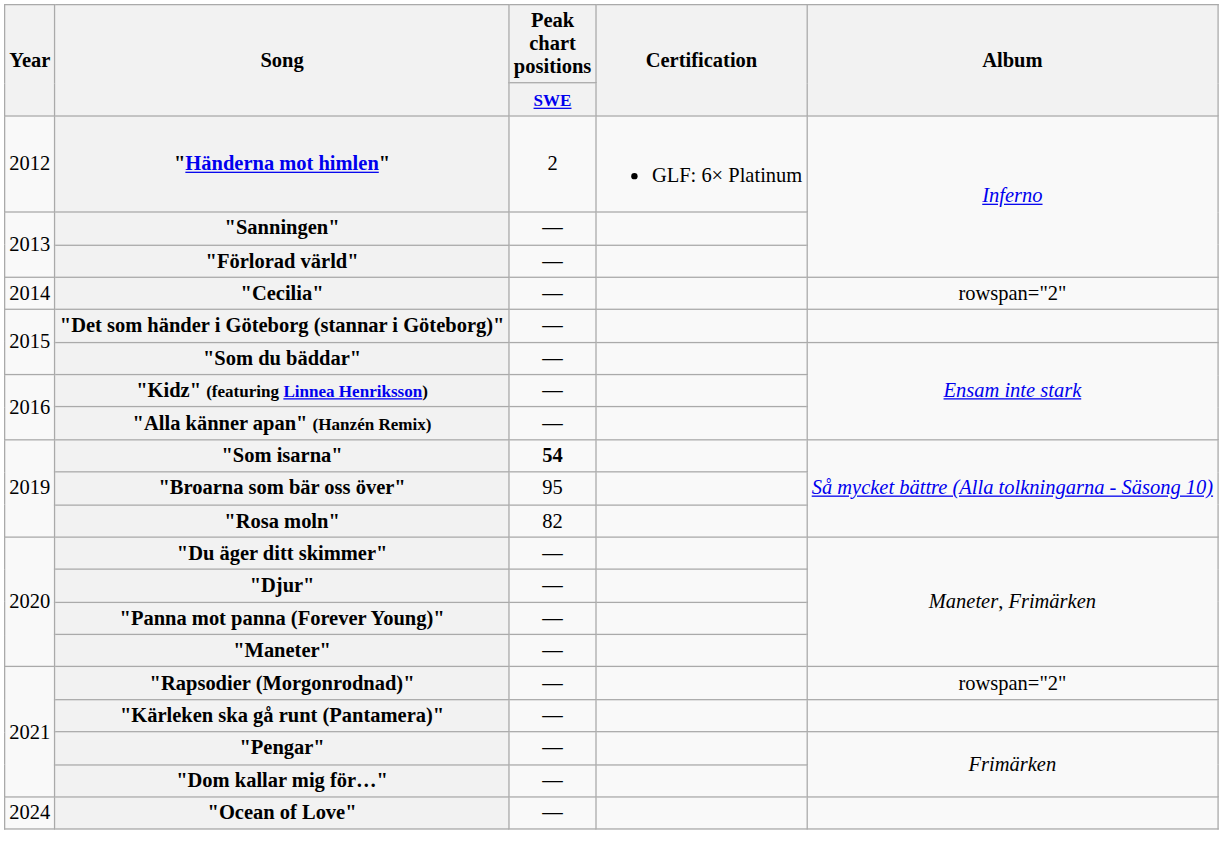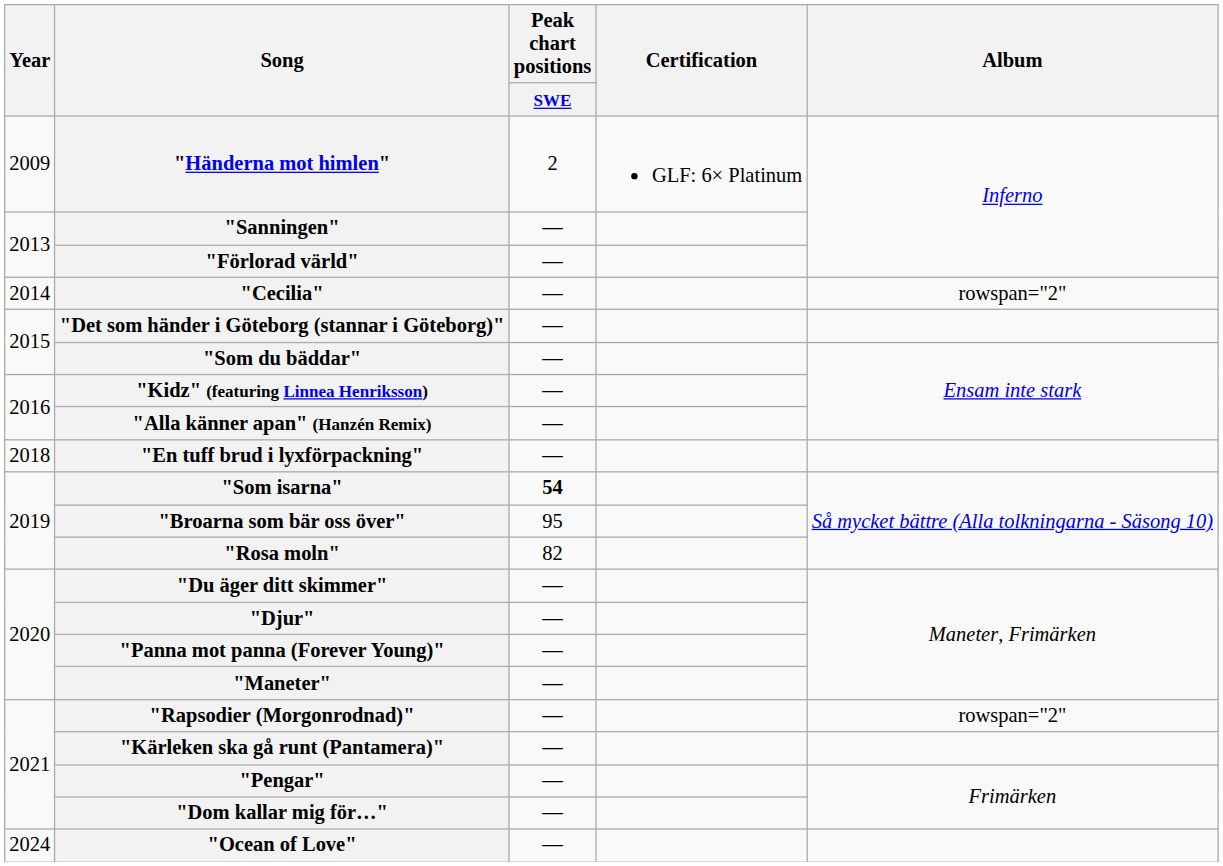(30, 163) 2012 -> (30, 163) 2009
+ row: (282, 455)
